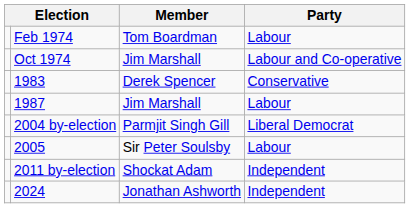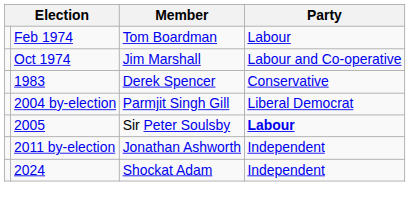- row: (30, 103)
(269, 147) normal -> (271, 125) bold
(168, 170) Shockat Adam -> (182, 147) Jonathan Ashworth
(182, 192) Jonathan Ashworth -> (168, 170) Shockat Adam
